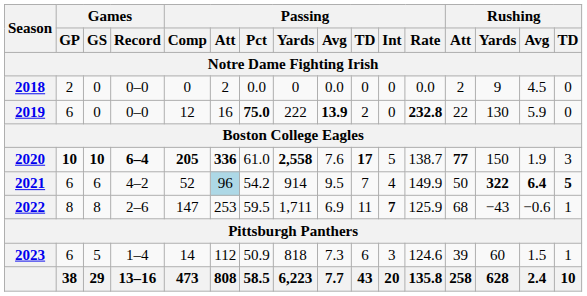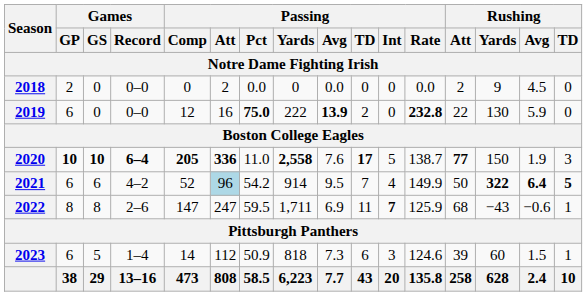(257, 159) 61.0 -> (257, 159) 11.0
(225, 207) 253 -> (225, 207) 247
